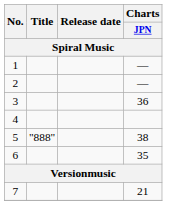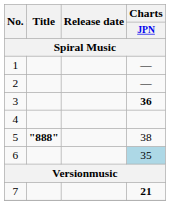(143, 101) normal -> (146, 101) bold
(42, 137) normal -> (44, 137) bold
(143, 155) no background -> (146, 155) lightblue background
(143, 191) normal -> (146, 191) bold
